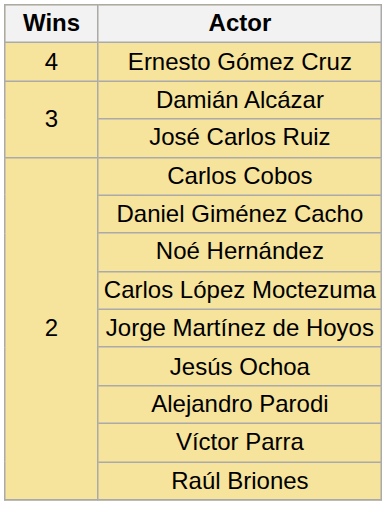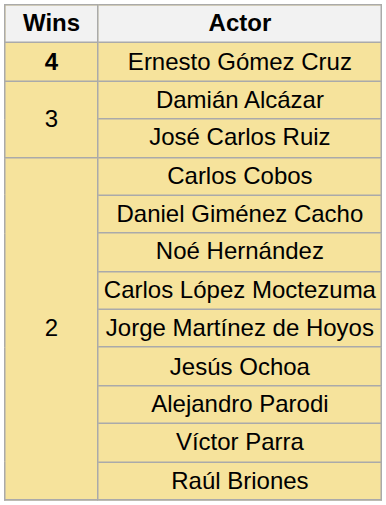(52, 61) normal -> (52, 61) bold
